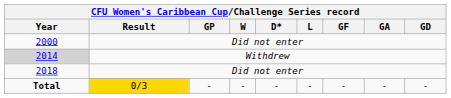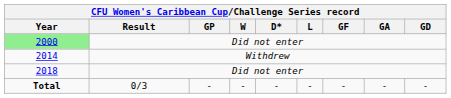(47, 41) no background -> (47, 41) lightgreen background
(47, 56) lightgrey background -> (47, 56) no background
(139, 86) gold background -> (139, 86) no background
